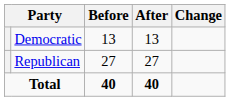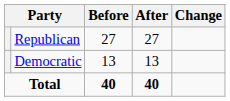rows swapped: (47, 61) <-> (48, 38)
